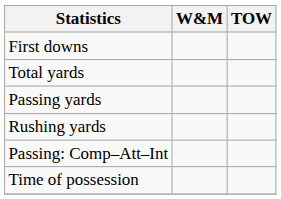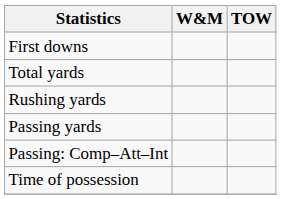rows swapped: (57, 126) <-> (55, 99)
